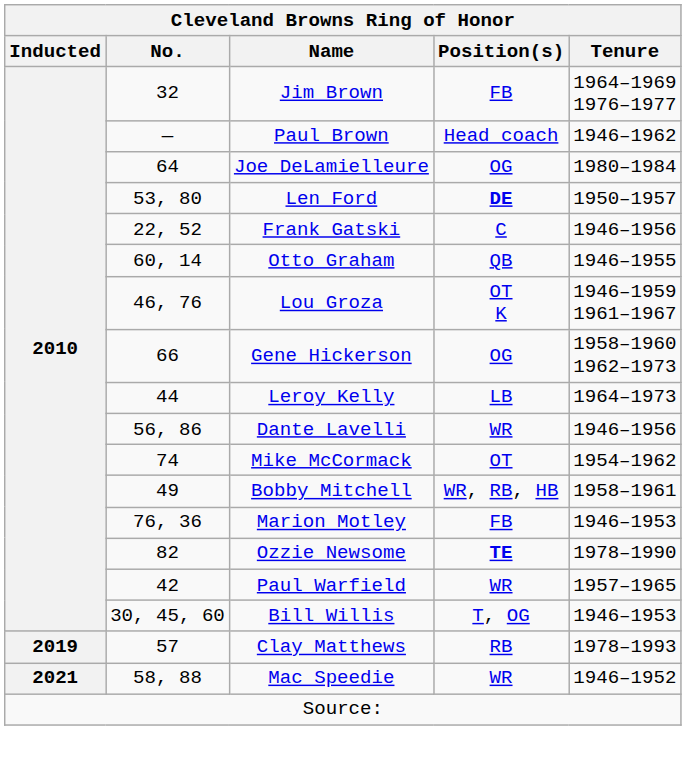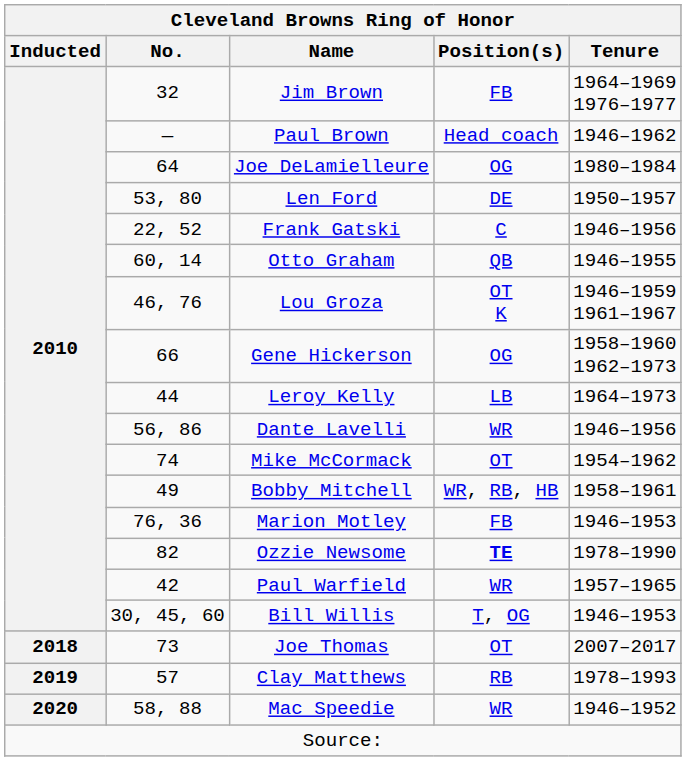(501, 198) bold -> (501, 198) normal
+ row: (331, 647)
(55, 678) 2021 -> (55, 709) 2020
